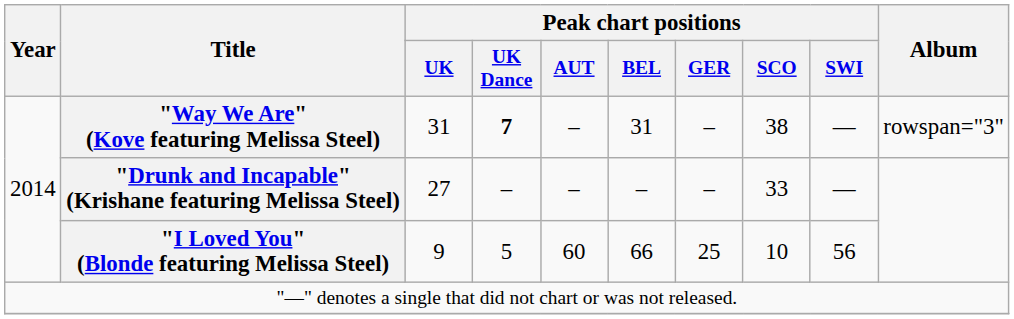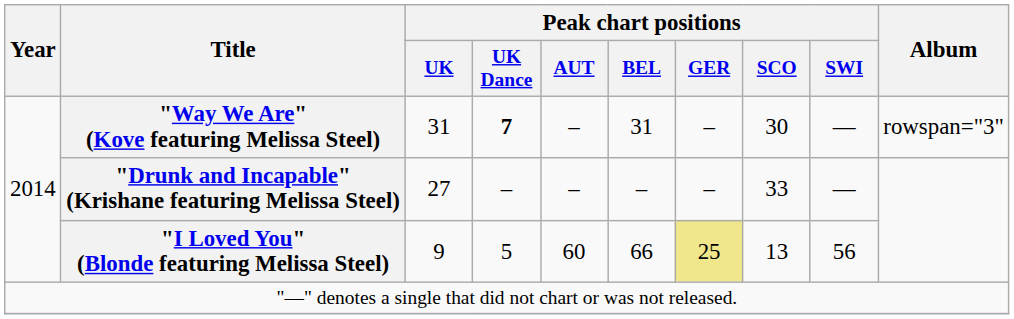(777, 126) 38 -> (777, 126) 30
(709, 250) no background -> (709, 250) khaki background
(777, 250) 10 -> (777, 250) 13
